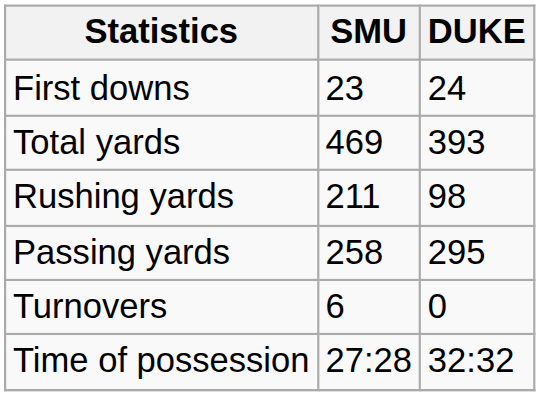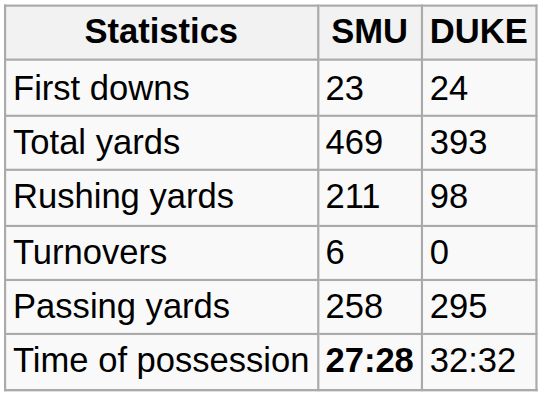rows swapped: (122, 251) <-> (90, 306)
(369, 361) normal -> (370, 361) bold
